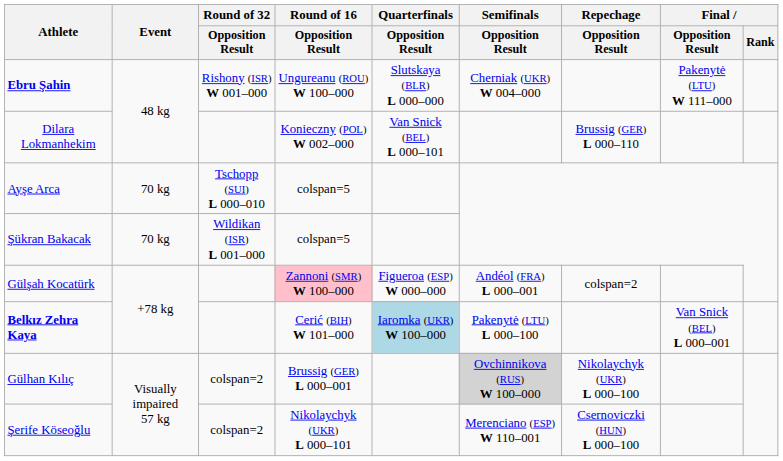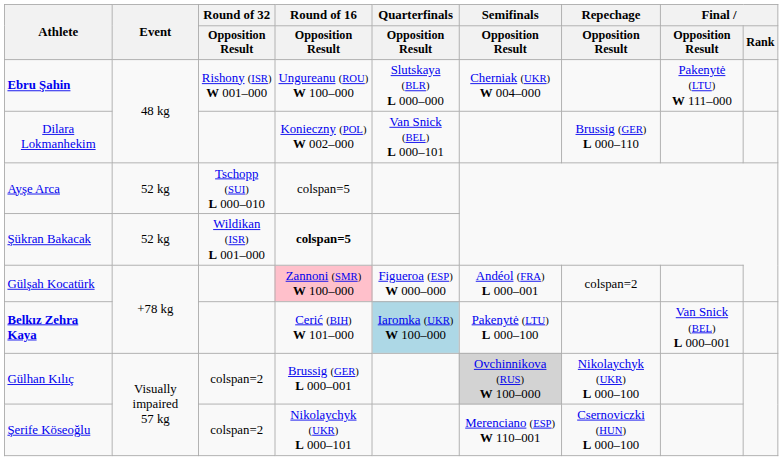(155, 188) 70 kg -> (155, 188) 52 kg
(155, 240) 70 kg -> (155, 240) 52 kg
(323, 240) normal -> (323, 240) bold
